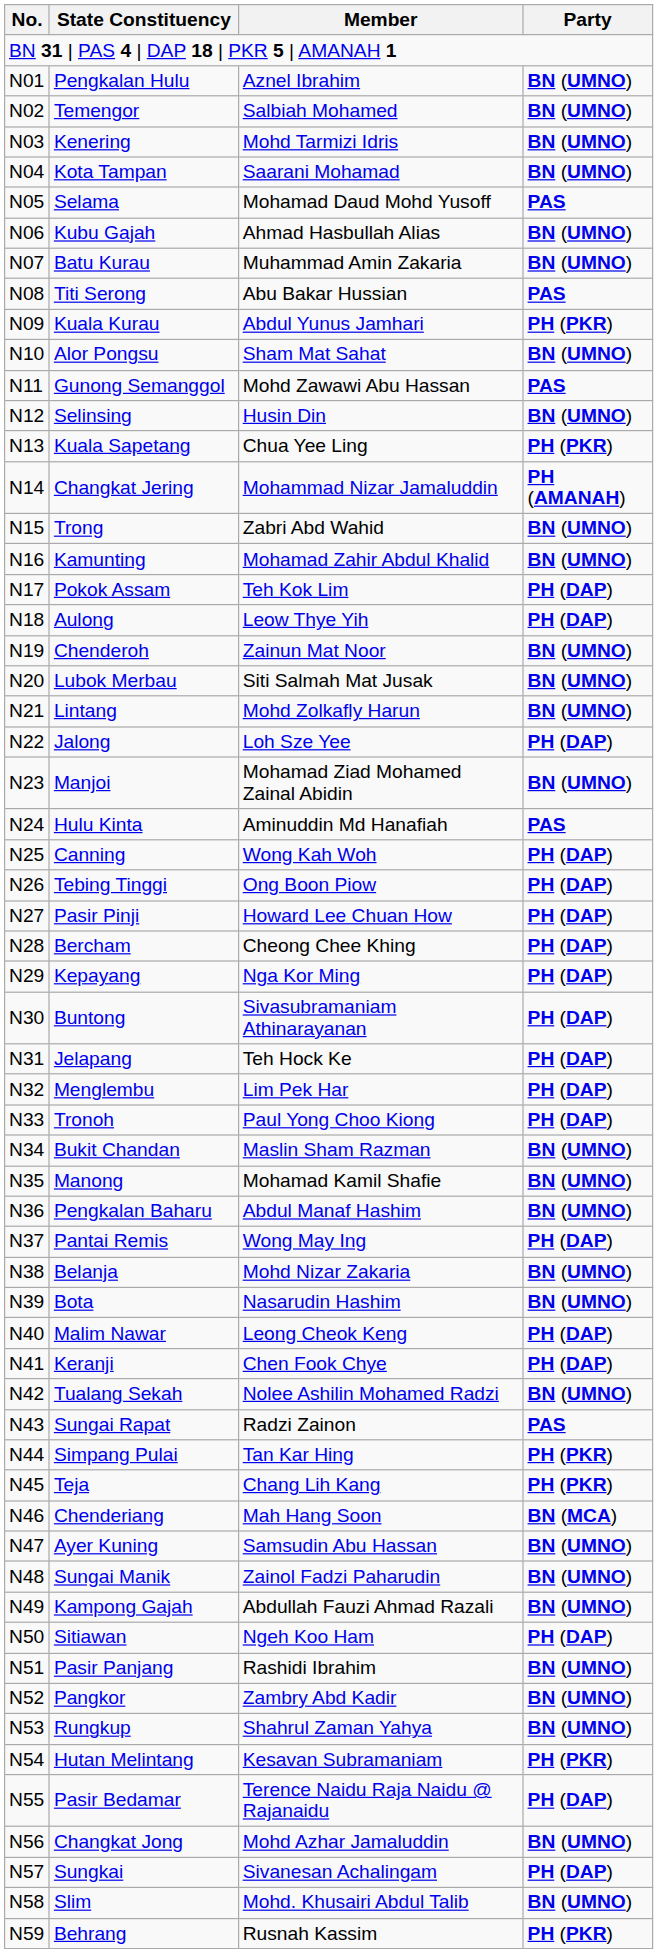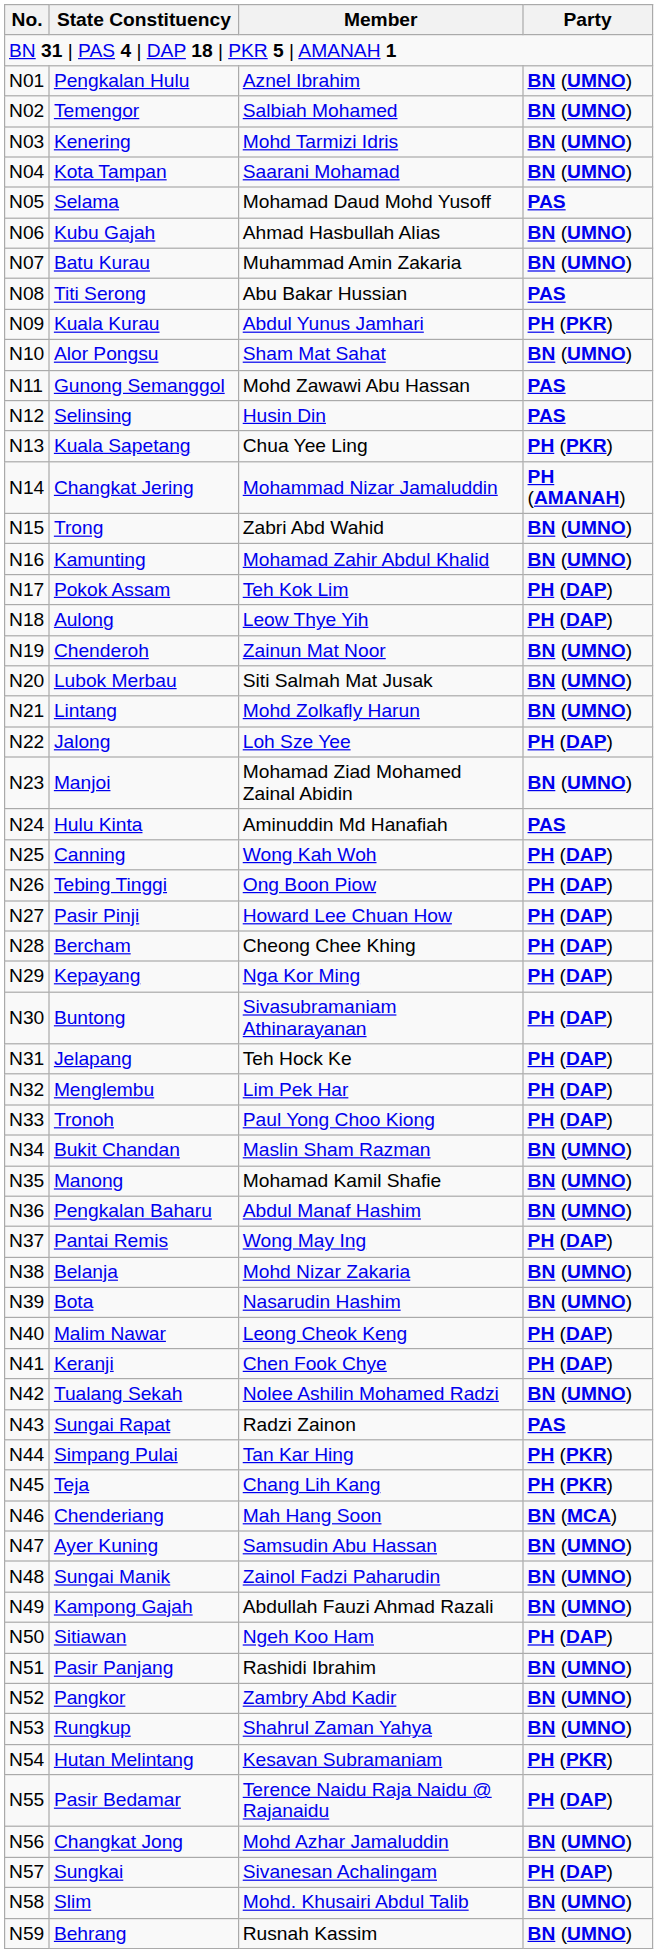(580, 415) BN (UMNO) -> (547, 415) PAS
(570, 1933) PH (PKR) -> (580, 1933) BN (UMNO)
